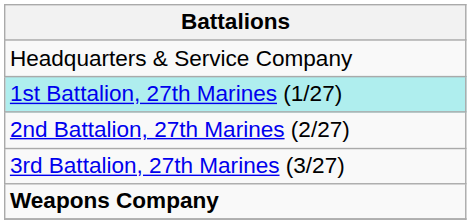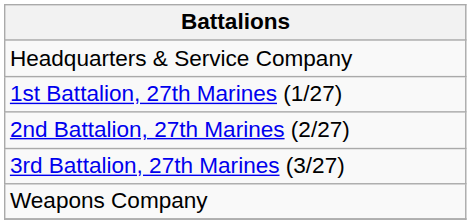(176, 93) paleturquoise background -> (176, 93) no background
(114, 201) bold -> (109, 201) normal
